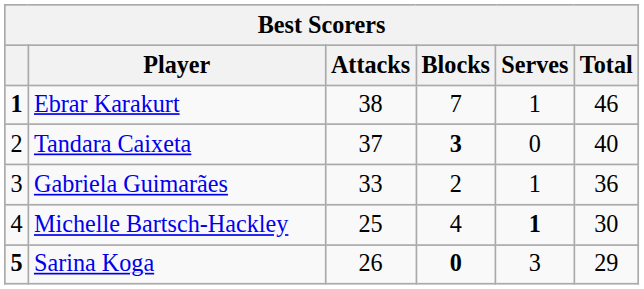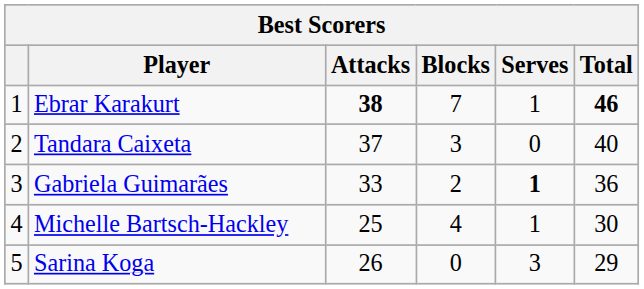(17, 104) bold -> (17, 104) normal
(371, 104) normal -> (371, 104) bold
(606, 104) normal -> (606, 104) bold
(456, 144) bold -> (456, 144) normal
(535, 184) normal -> (535, 184) bold
(535, 224) bold -> (535, 224) normal
(17, 264) bold -> (17, 264) normal
(456, 264) bold -> (456, 264) normal
